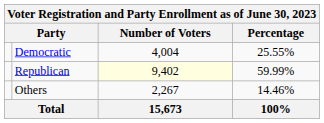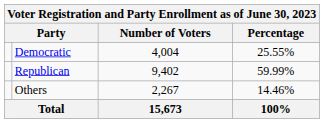(165, 71) lightyellow background -> (165, 71) no background
